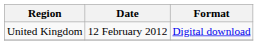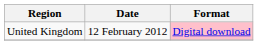(212, 31) no background -> (212, 31) pink background
